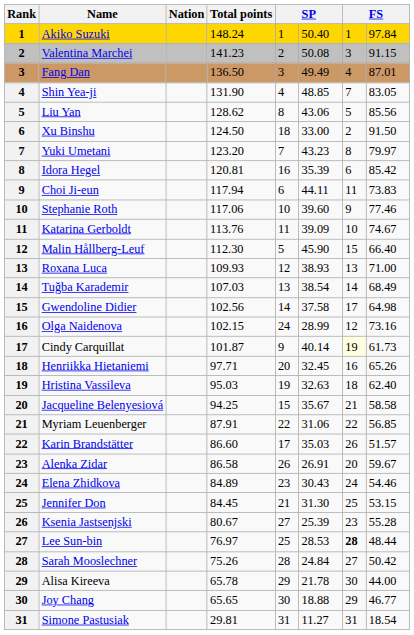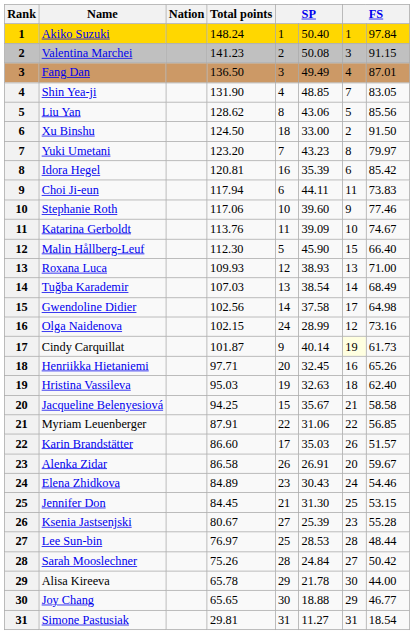(351, 541) bold -> (351, 541) normal
